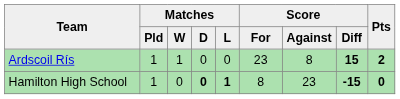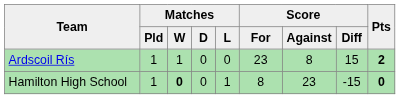(352, 60) bold -> (352, 60) normal
(179, 82) normal -> (179, 82) bold
(203, 82) bold -> (203, 82) normal
(227, 82) bold -> (227, 82) normal
(352, 82) bold -> (352, 82) normal
